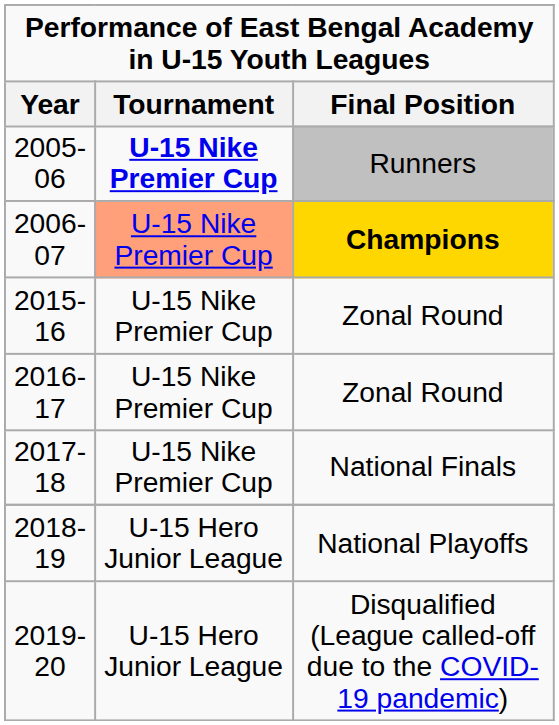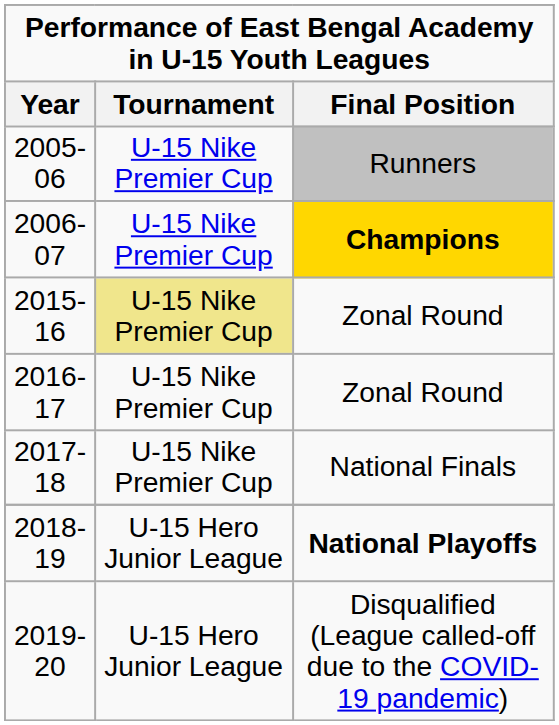(194, 164) bold -> (194, 164) normal
(194, 240) lightsalmon background -> (194, 240) no background
(194, 316) no background -> (194, 316) khaki background
(423, 544) normal -> (423, 544) bold
